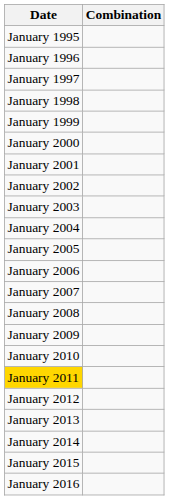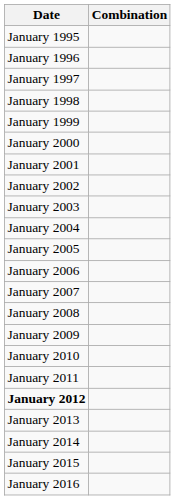(43, 377) gold background -> (43, 377) no background
(44, 398) normal -> (47, 398) bold
